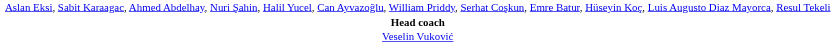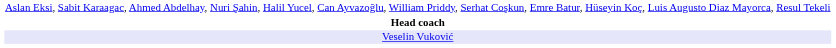(418, 37) no background -> (418, 37) lavender background
